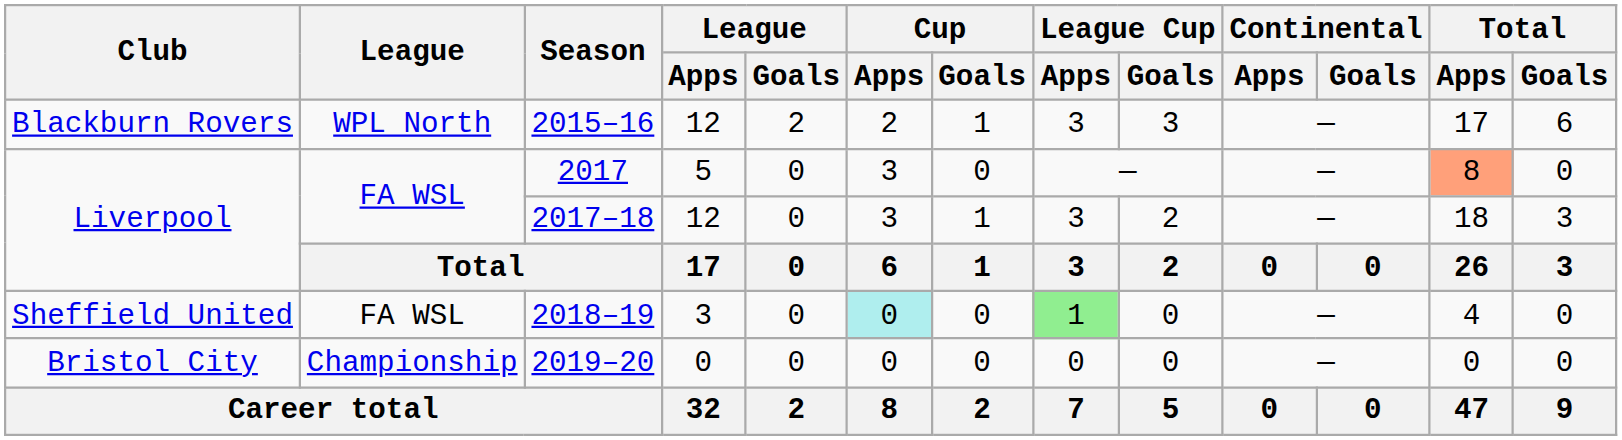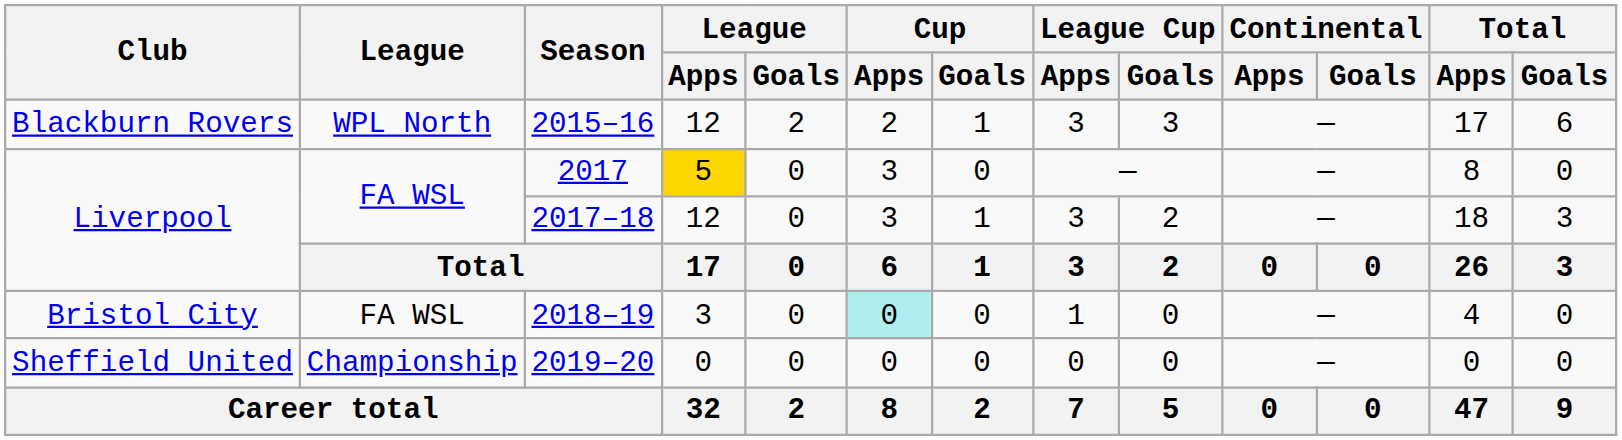(703, 172) no background -> (703, 172) gold background
(1472, 172) lightsalmon background -> (1472, 172) no background
(153, 315) Sheffield United -> (152, 315) Bristol City
(1076, 315) lightgreen background -> (1076, 315) no background
(152, 363) Bristol City -> (153, 363) Sheffield United
